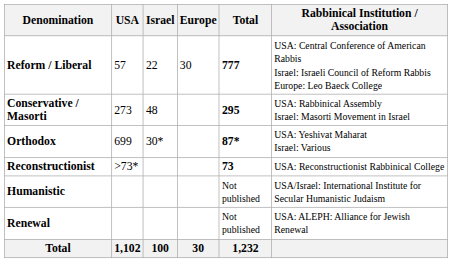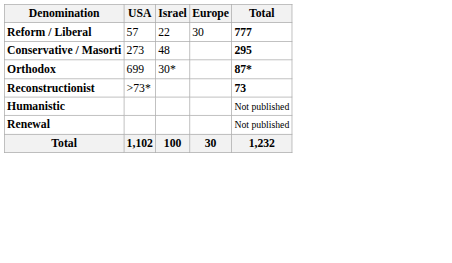- column: (360, 20)
